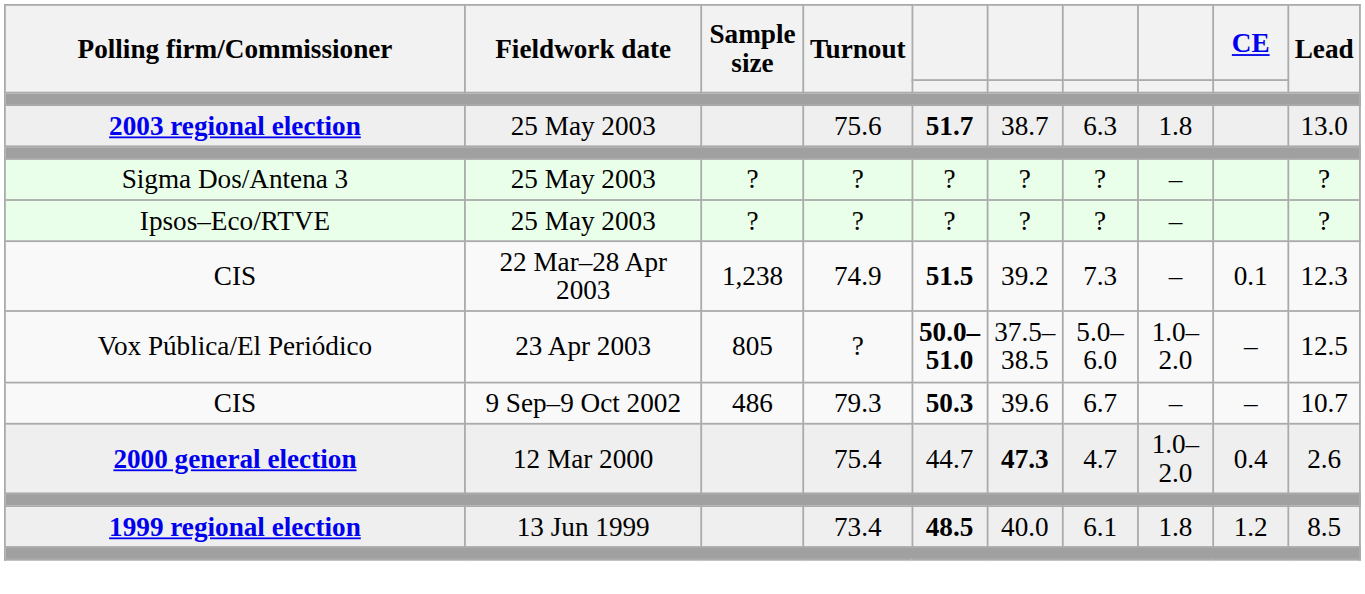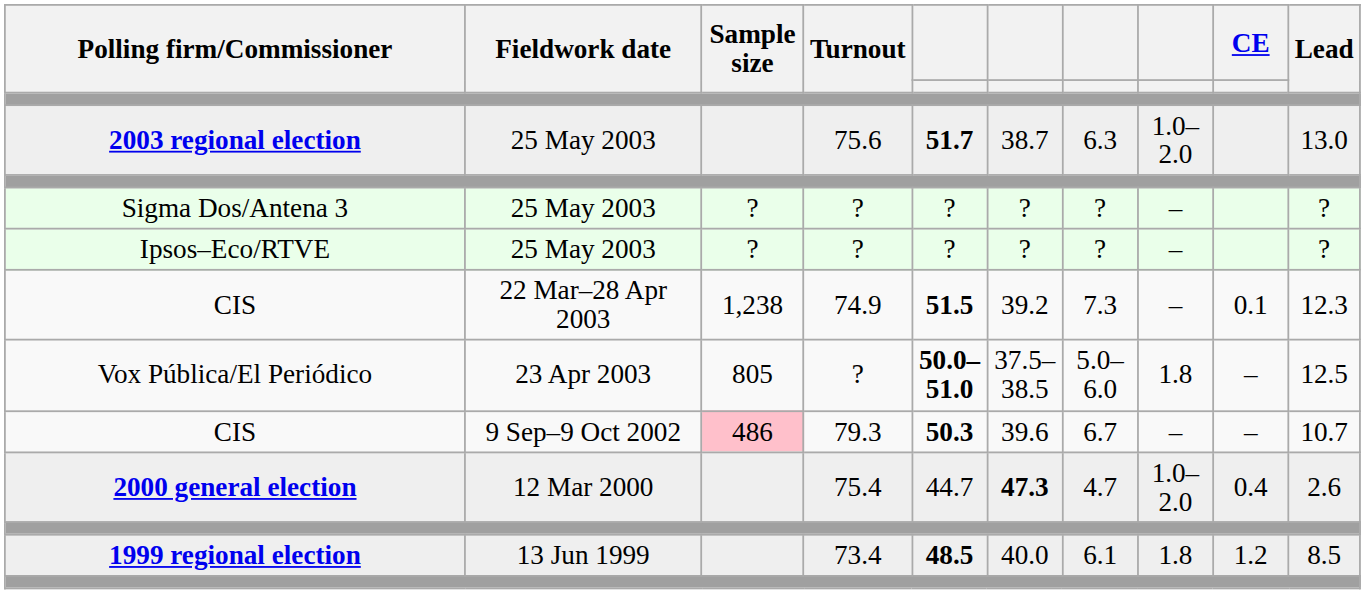(1175, 125) 1.8 -> (1175, 140) 1.0– 2.0
(1175, 346) 1.0– 2.0 -> (1175, 375) 1.8
(752, 402) no background -> (752, 430) pink background
